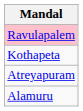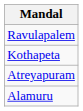(41, 34) pink background -> (41, 34) no background
